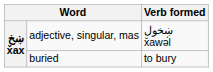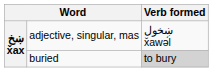(160, 58) no background -> (160, 58) lightgrey background
